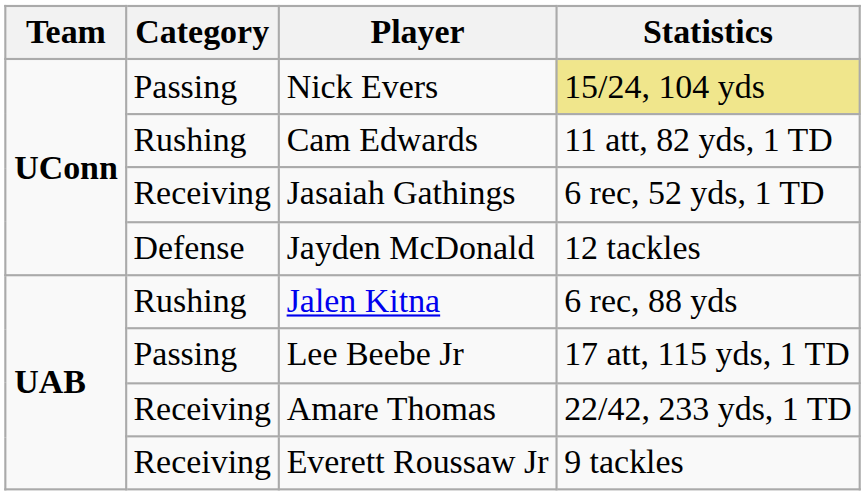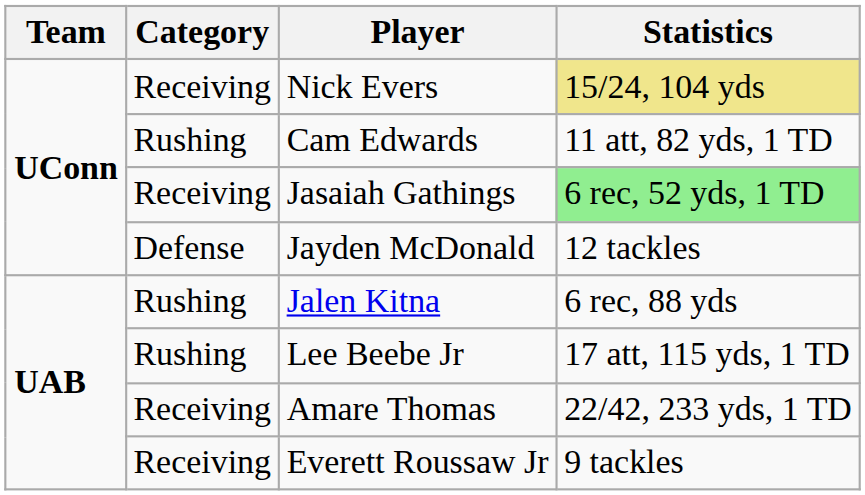(185, 86) Passing -> (202, 86) Receiving
(694, 193) no background -> (694, 193) lightgreen background
(185, 355) Passing -> (190, 355) Rushing
